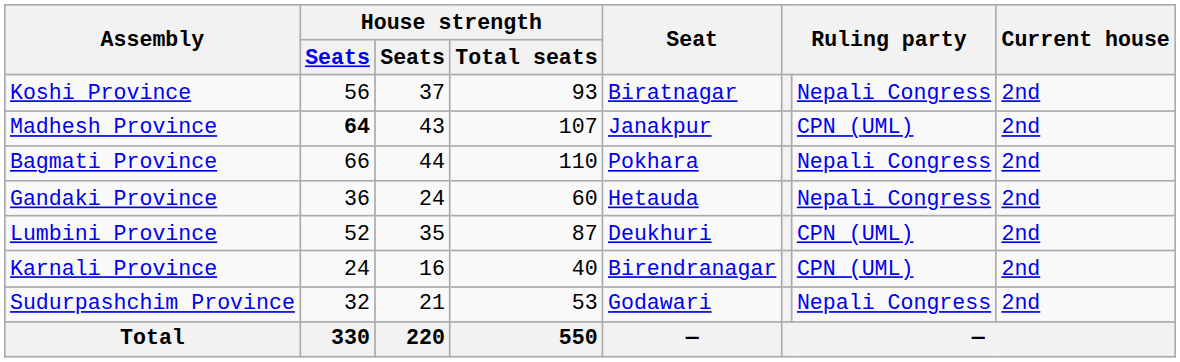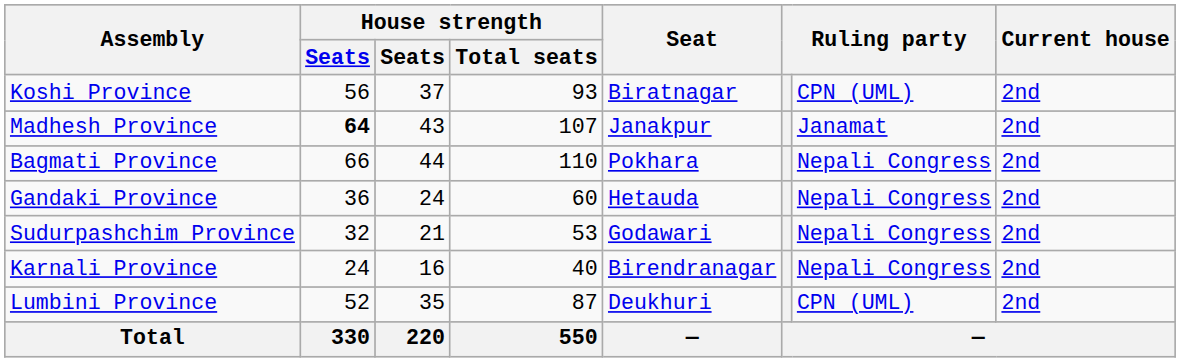(894, 93) Nepali Congress -> (855, 93) CPN (UML)
(855, 128) CPN (UML) -> (842, 128) Janamat
rows swapped: (114, 233) <-> (152, 304)
(855, 269) CPN (UML) -> (894, 269) Nepali Congress
